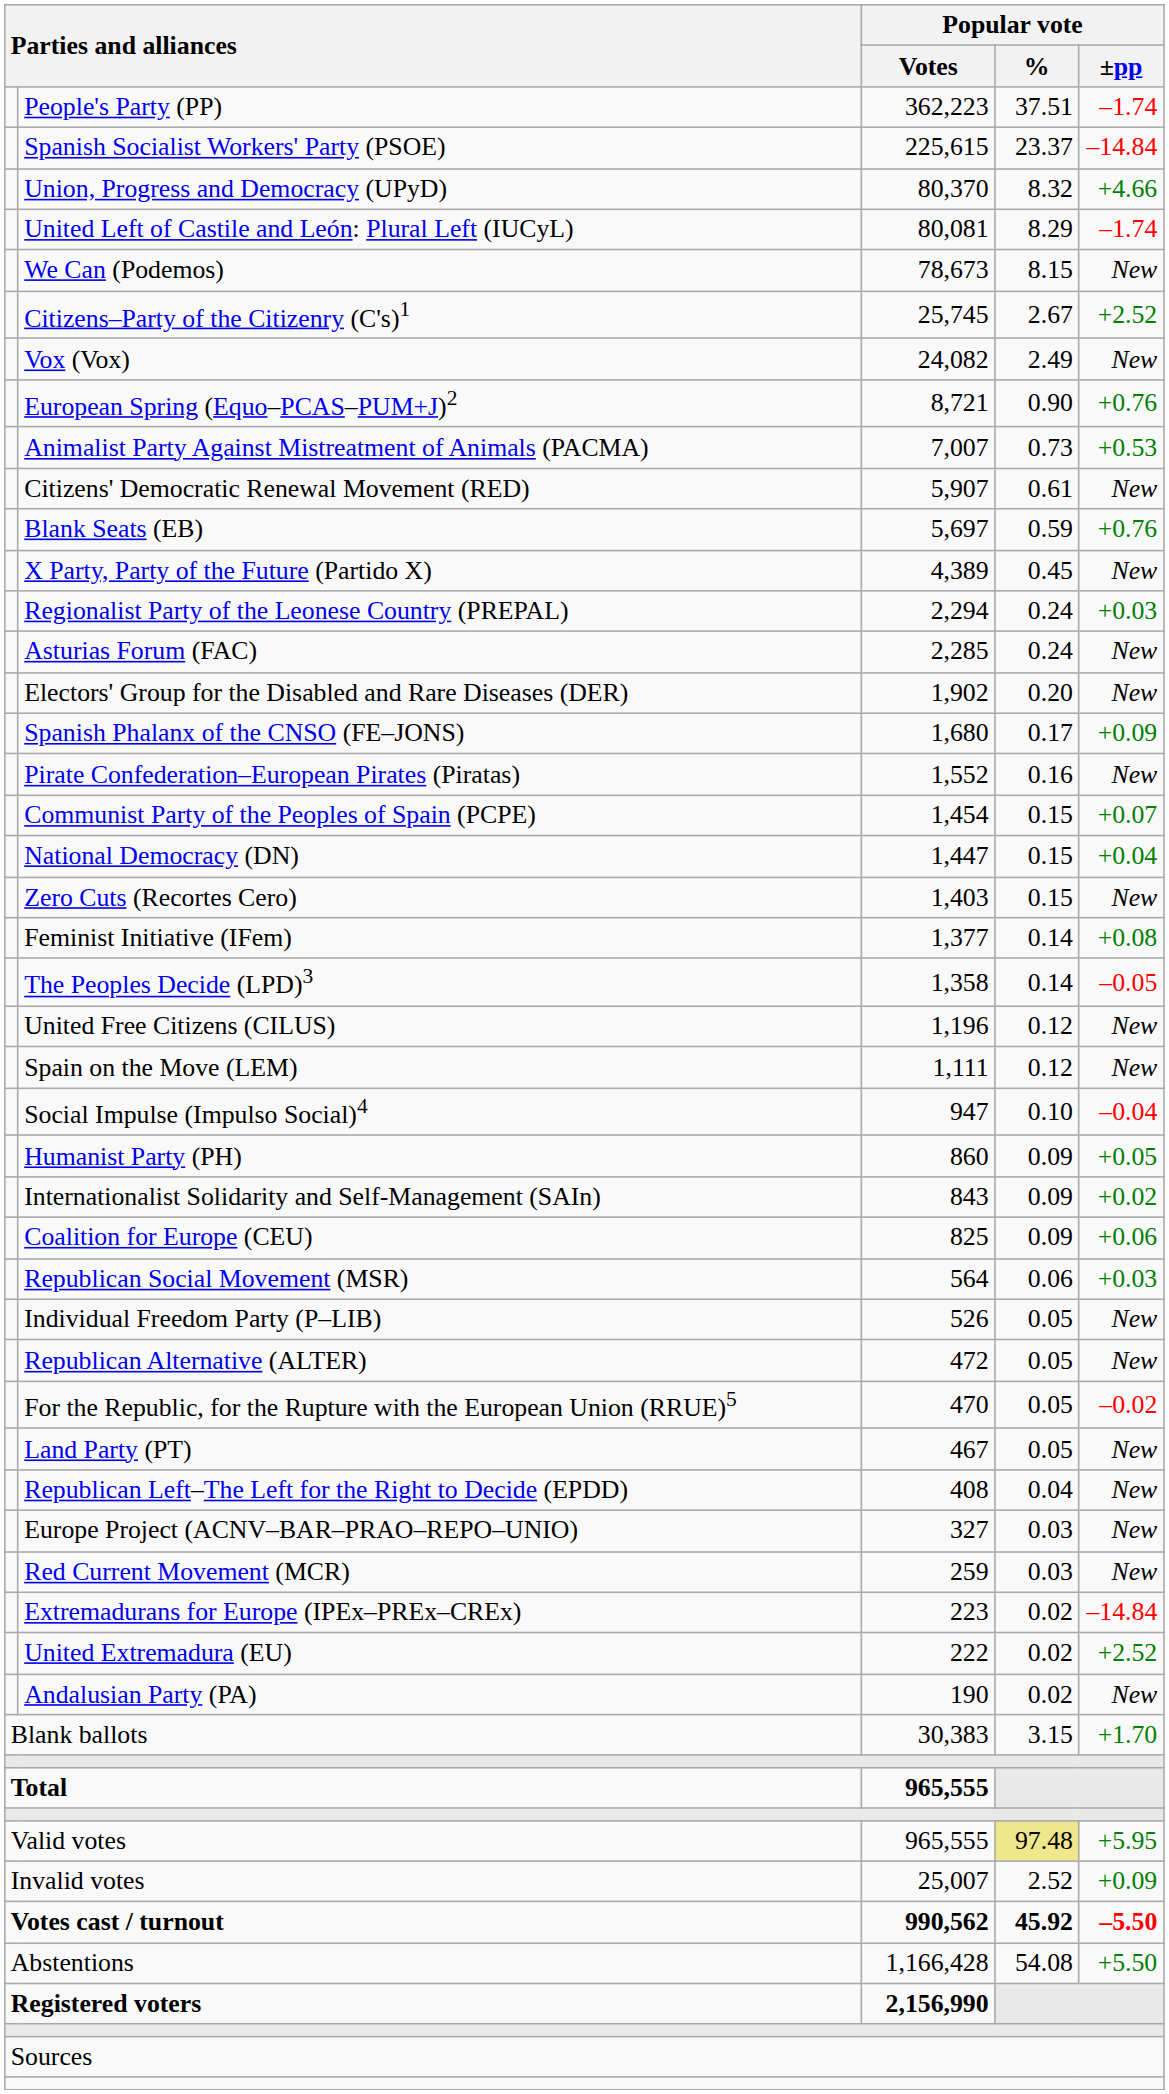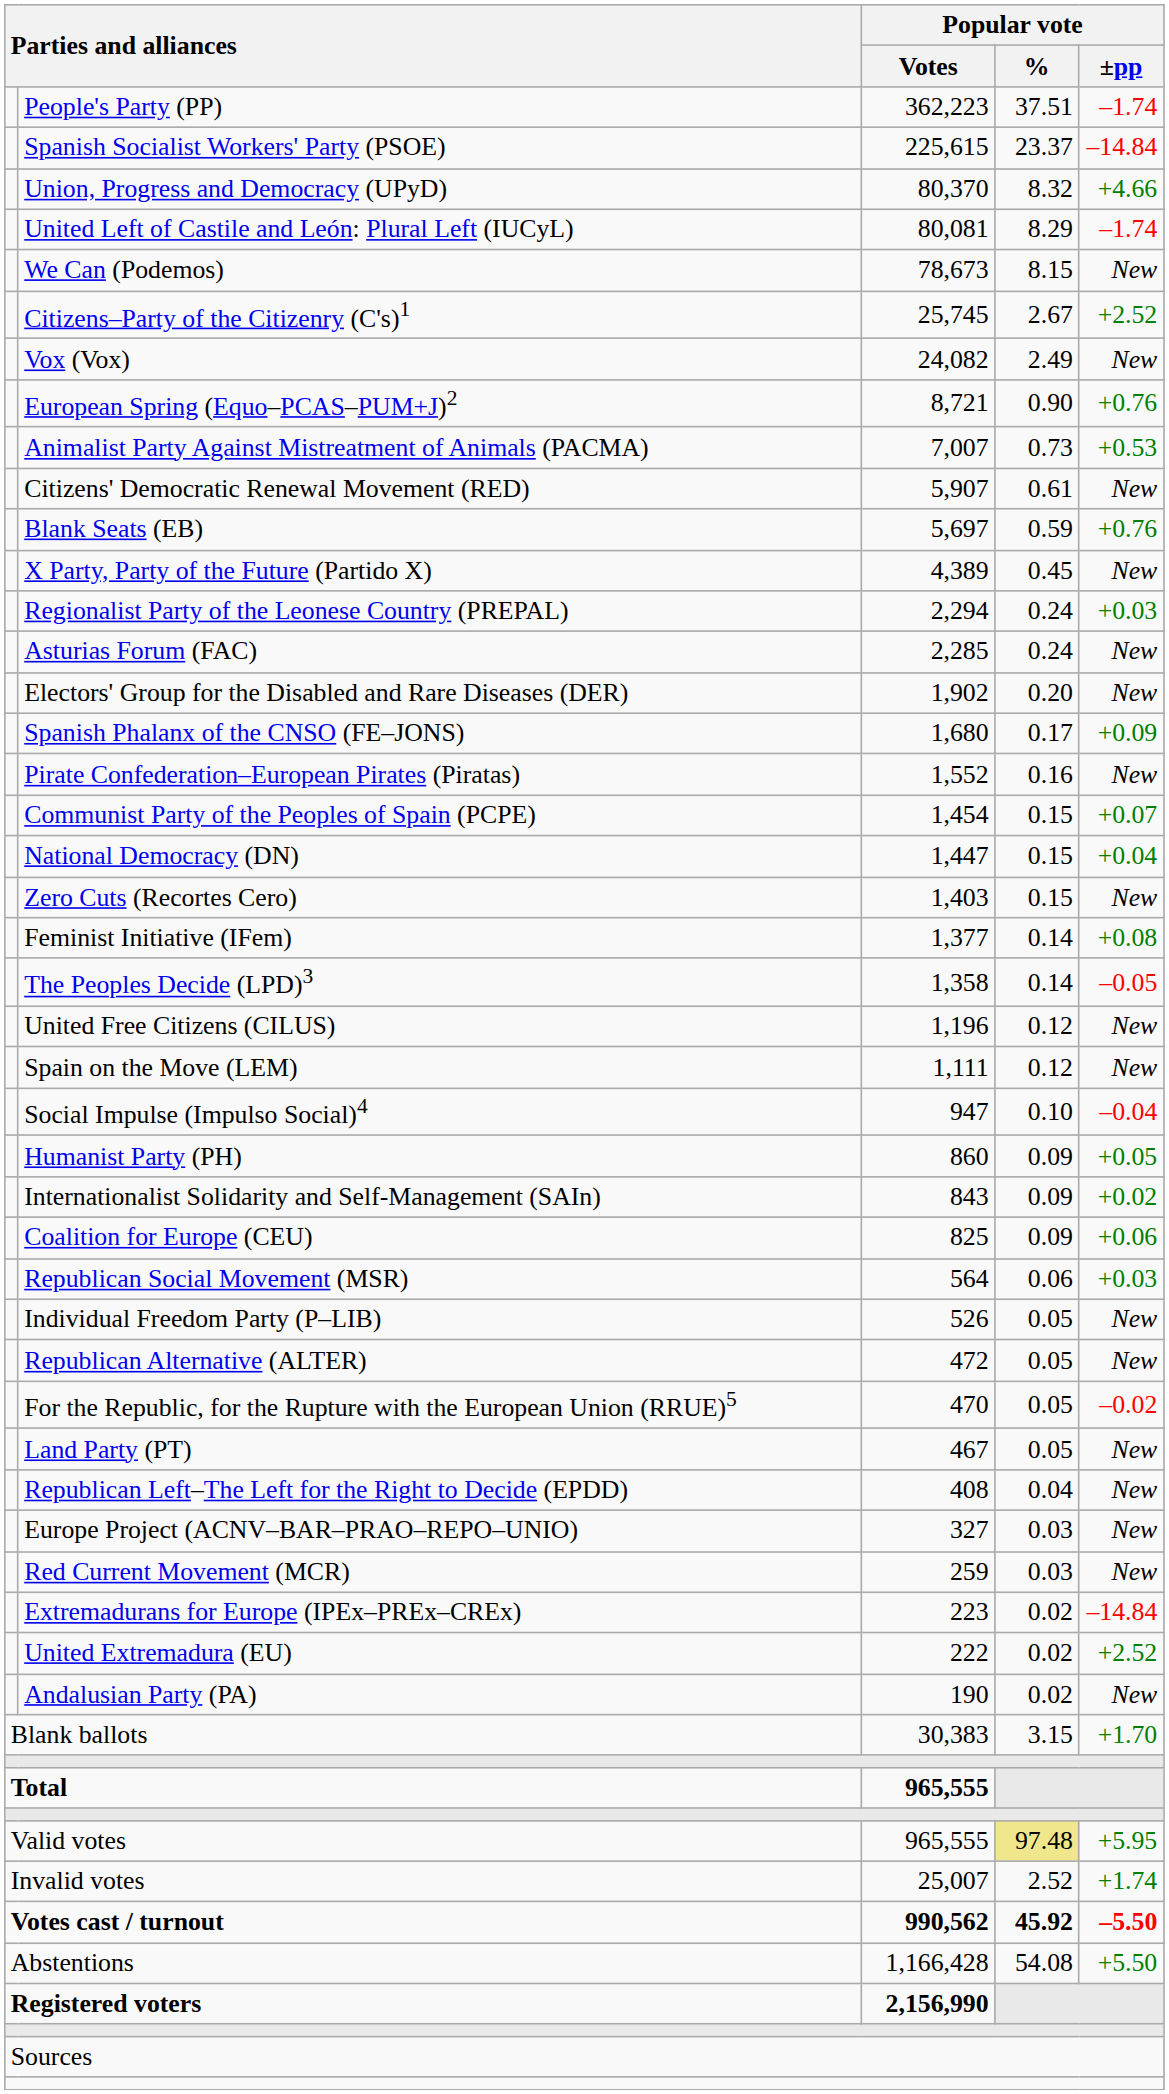(1127, 1881) +0.09 -> (1127, 1881) +1.74
